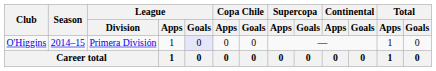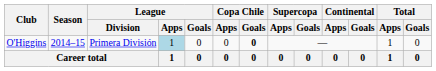(172, 43) no background -> (172, 43) lightblue background
(199, 43) lavender background -> (199, 43) no background
(254, 43) normal -> (254, 43) bold
